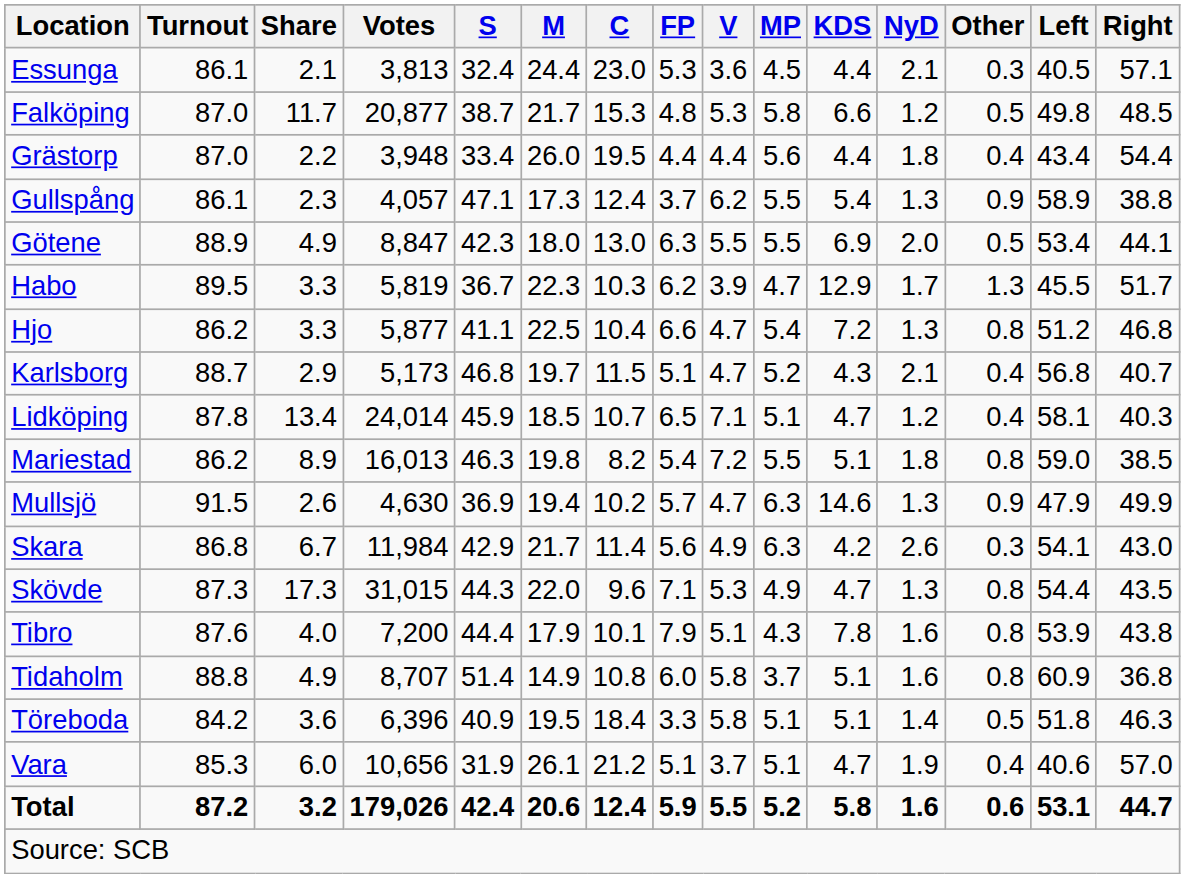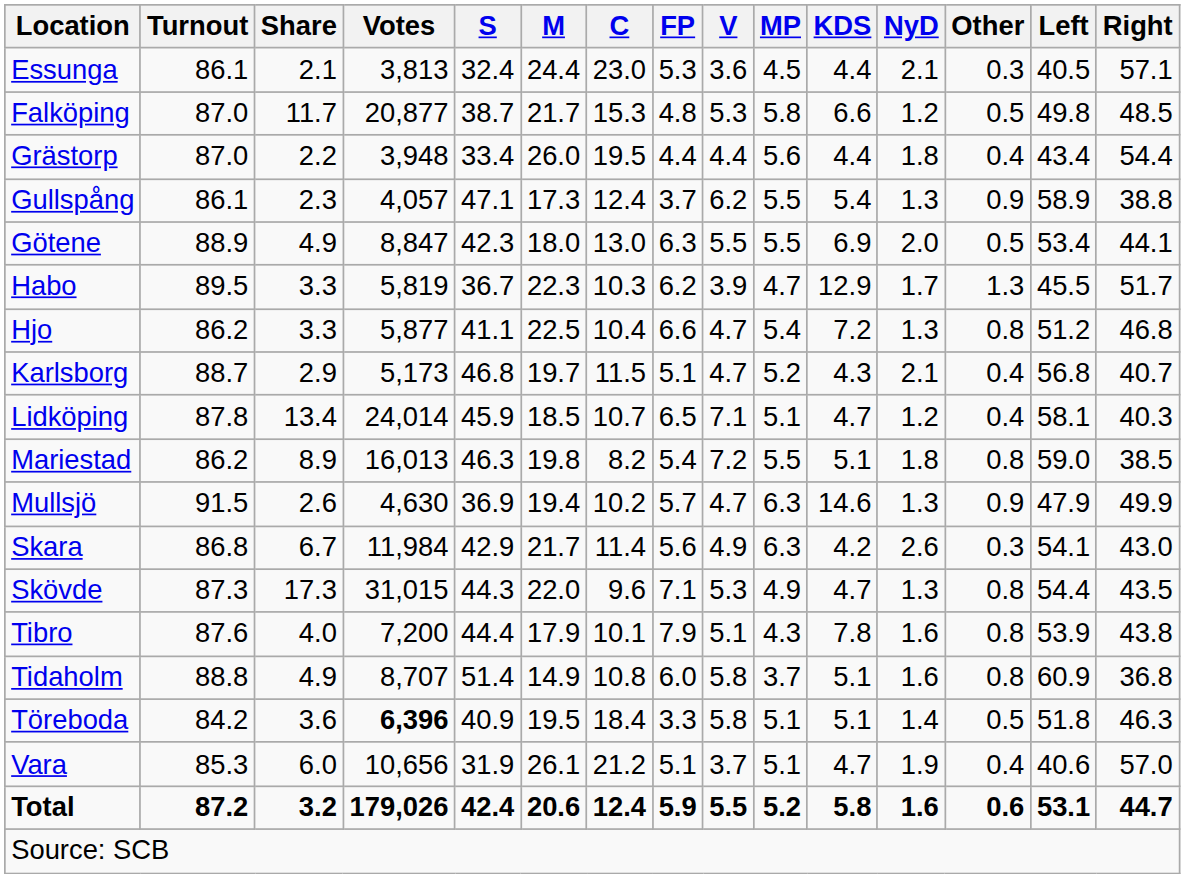(414, 720) normal -> (414, 720) bold
